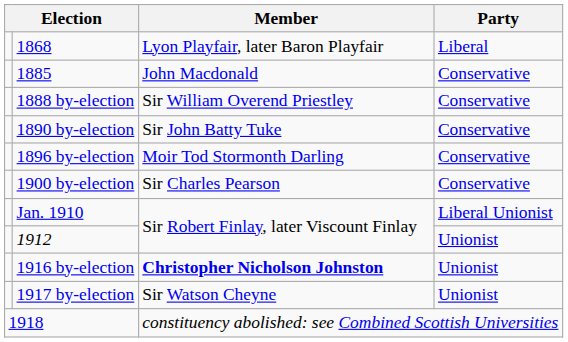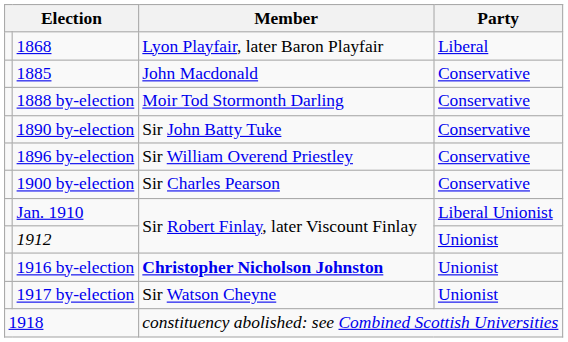(248, 101) Sir William Overend Priestley -> (243, 101) Moir Tod Stormonth Darling
(243, 156) Moir Tod Stormonth Darling -> (248, 156) Sir William Overend Priestley
